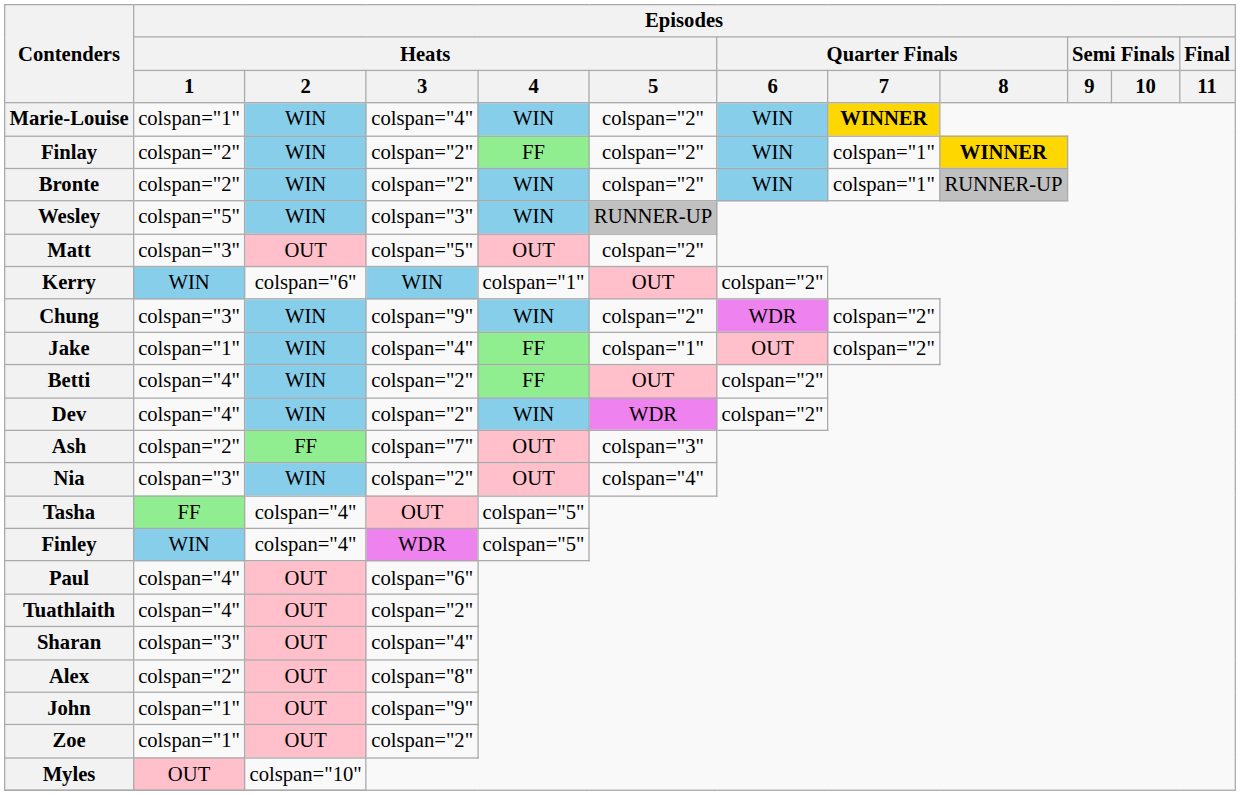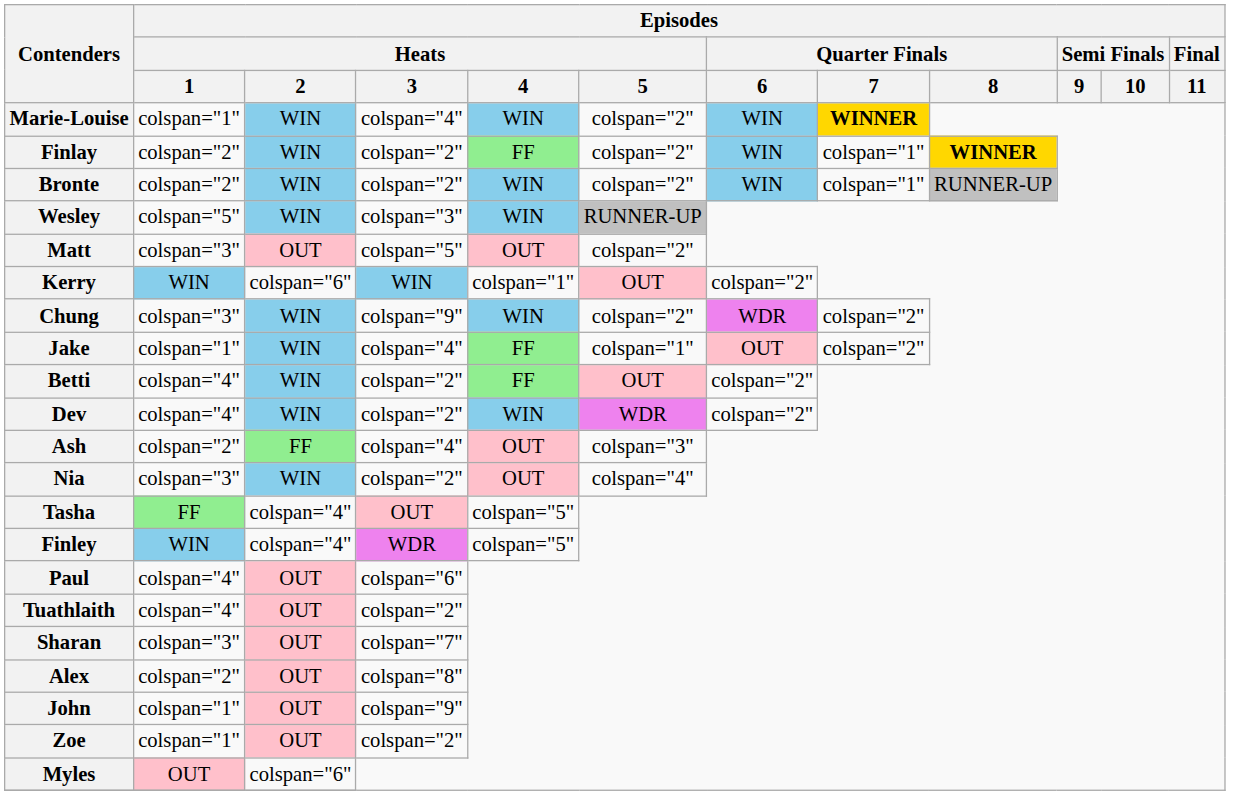(422, 446) colspan="7" -> (412, 446) colspan="4"
(422, 642) colspan="4" -> (412, 642) colspan="7"
(306, 773) colspan="10" -> (300, 773) colspan="6"
